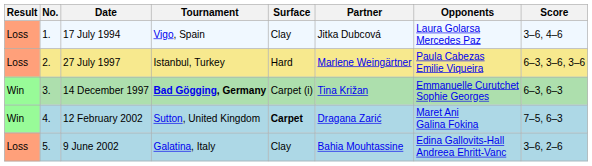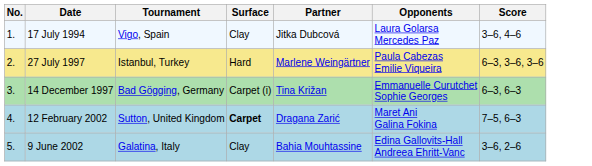- column: (22, 12)
(210, 90) bold -> (171, 90) normal
